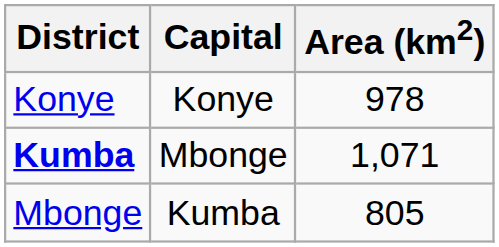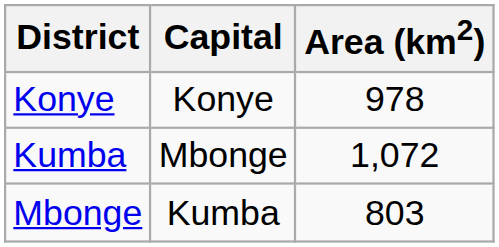(74, 155) bold -> (70, 155) normal
(395, 155) 1,071 -> (395, 155) 1,072
(395, 212) 805 -> (395, 212) 803
